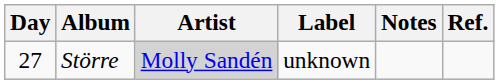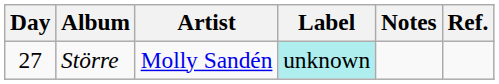(207, 60) lightgrey background -> (207, 60) no background
(327, 60) no background -> (327, 60) paleturquoise background
